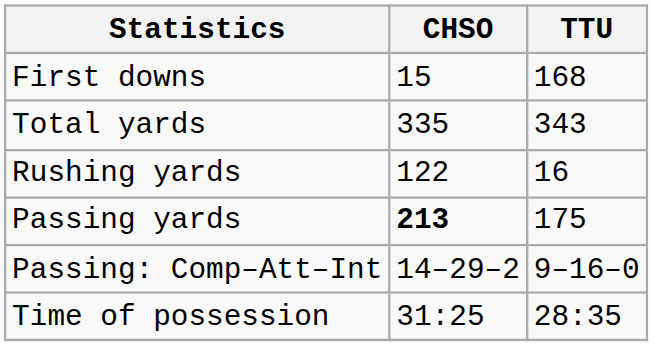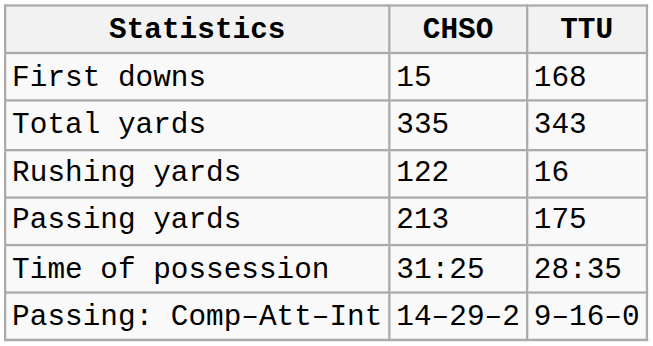(423, 221) bold -> (423, 221) normal
rows swapped: (197, 269) <-> (171, 317)
